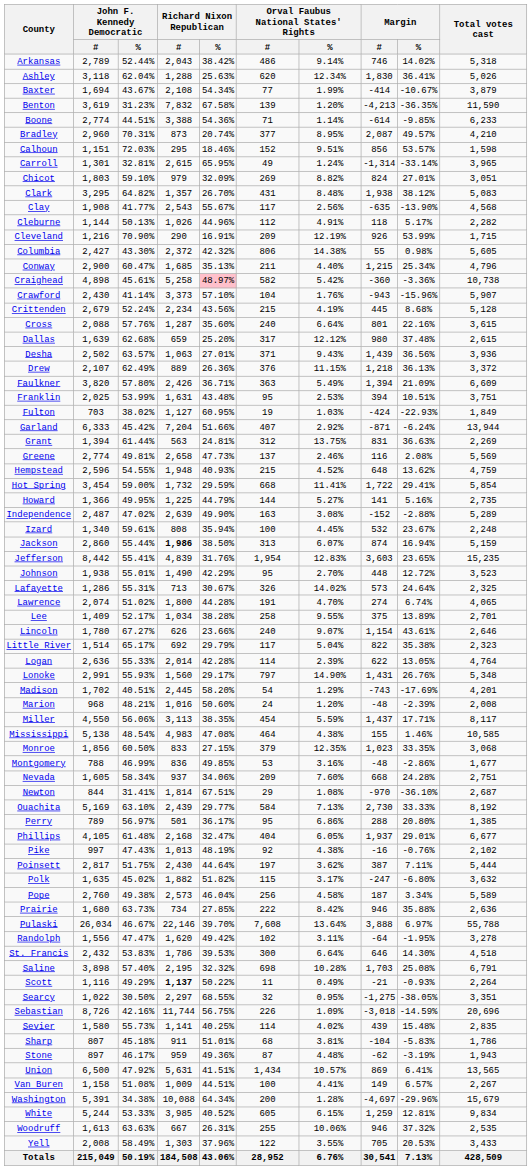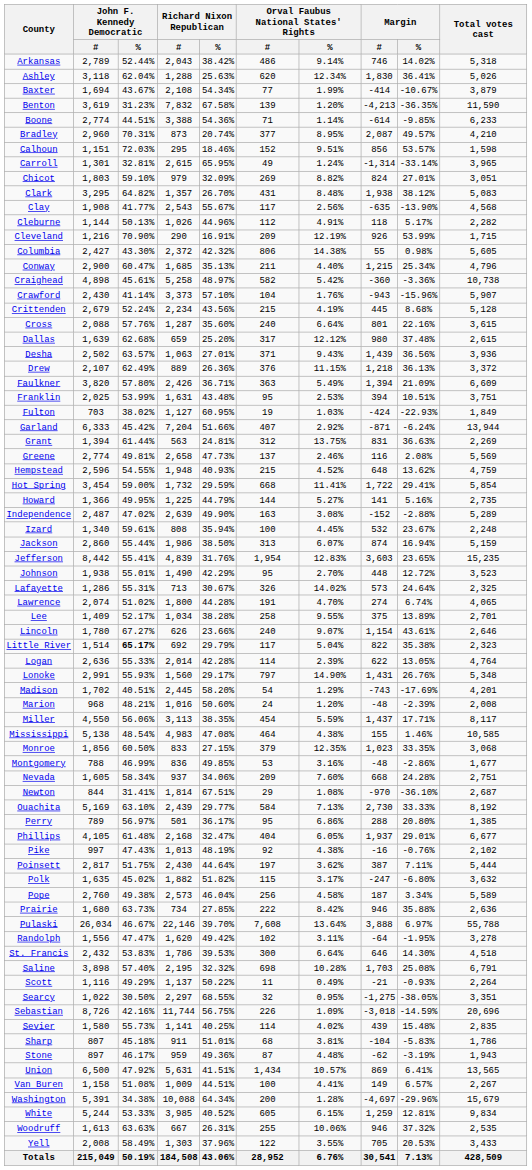(218, 281) pink background -> (218, 281) no background
(179, 544) bold -> (179, 544) normal
(138, 646) normal -> (138, 646) bold
(179, 983) bold -> (179, 983) normal
